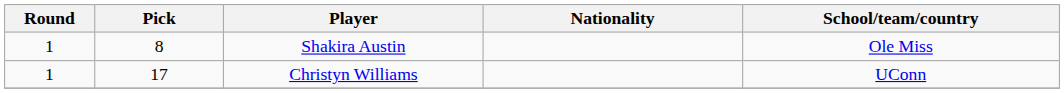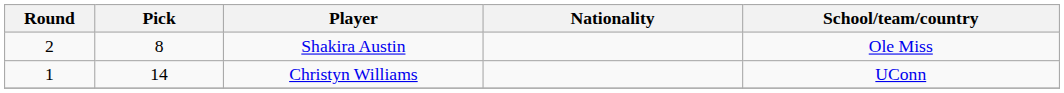(49, 46) 1 -> (49, 46) 2
(159, 74) 17 -> (159, 74) 14
